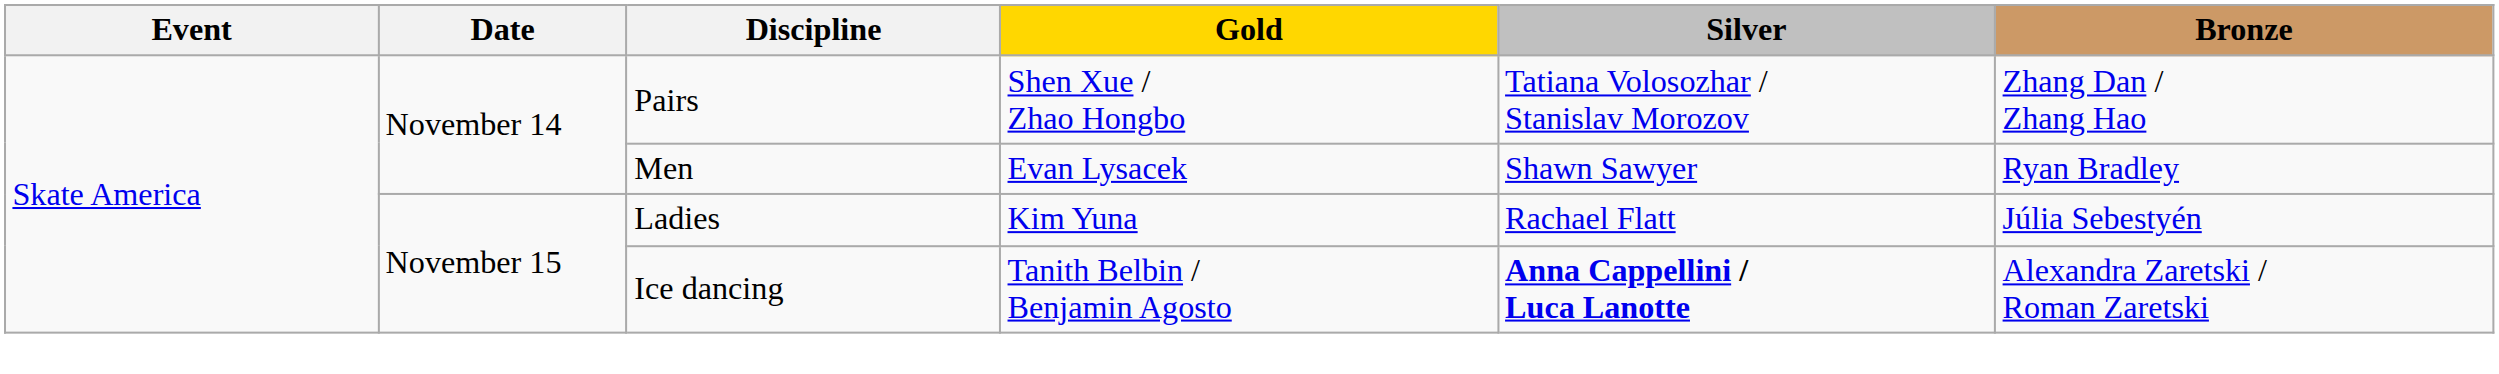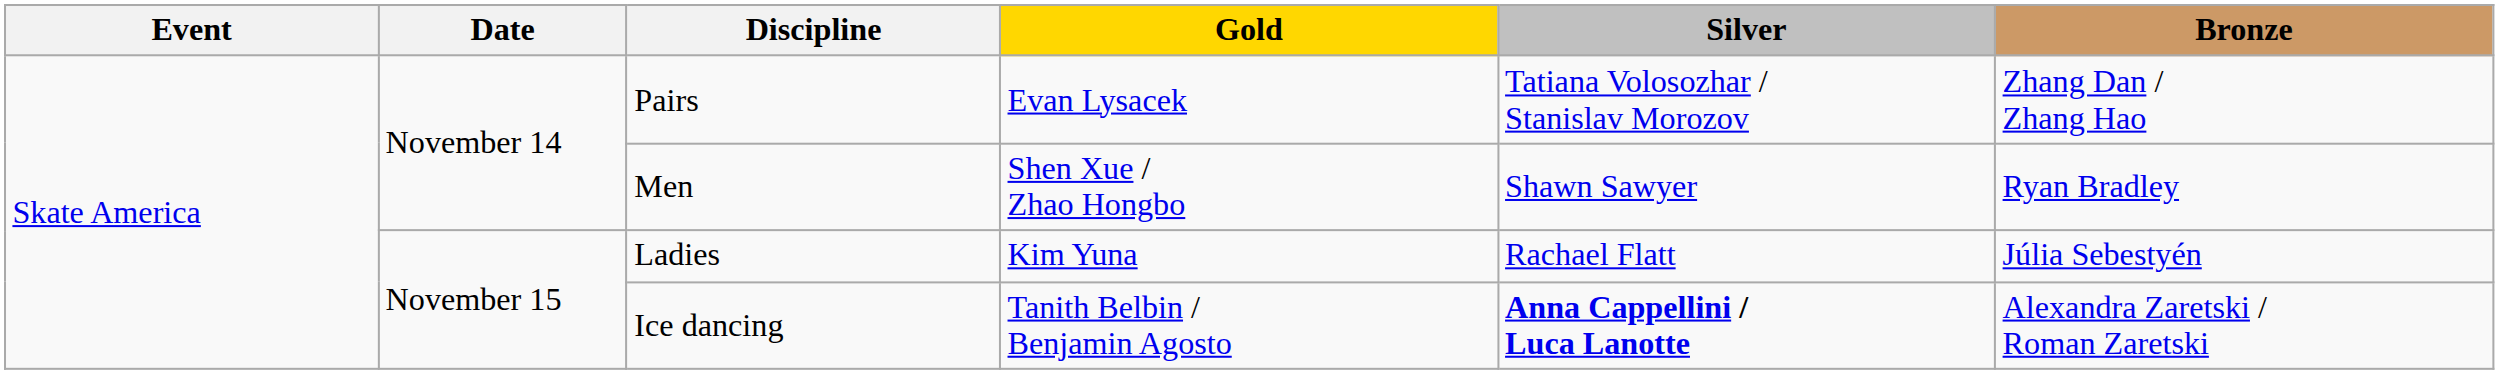(1096, 99) Shen Xue / Zhao Hongbo -> (1097, 99) Evan Lysacek
(1097, 168) Evan Lysacek -> (1096, 186) Shen Xue / Zhao Hongbo
